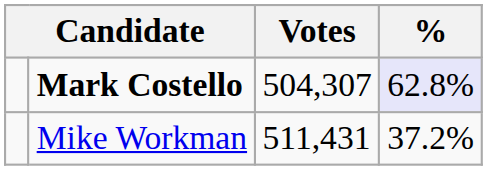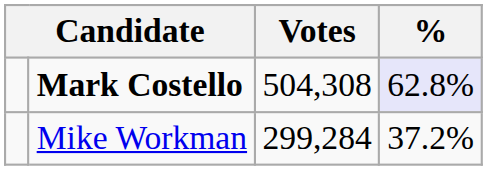(317, 84) 504,307 -> (317, 84) 504,308
(317, 137) 511,431 -> (317, 137) 299,284
